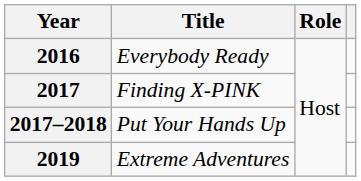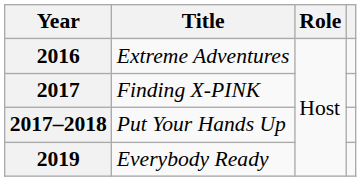(193, 55) Everybody Ready -> (203, 55) Extreme Adventures
(203, 158) Extreme Adventures -> (193, 158) Everybody Ready
